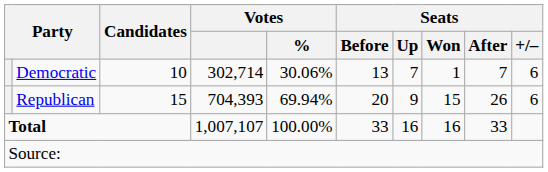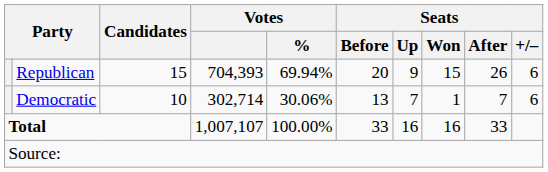rows swapped: (55, 99) <-> (56, 72)
